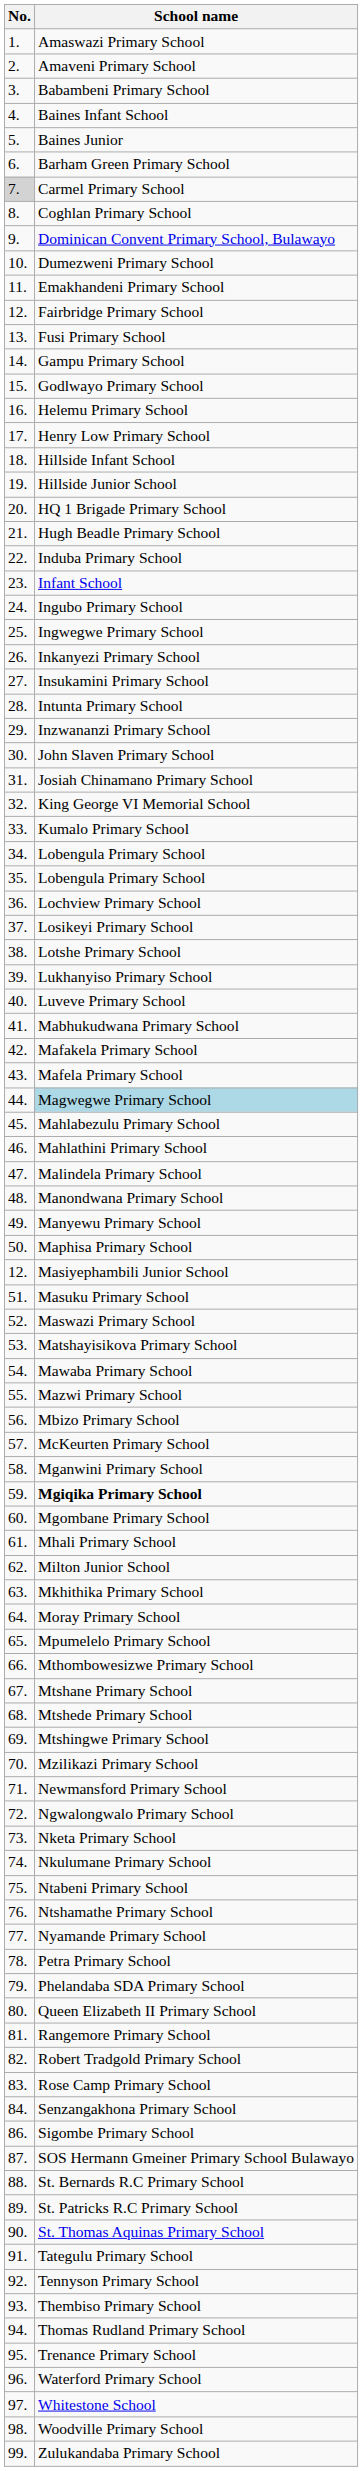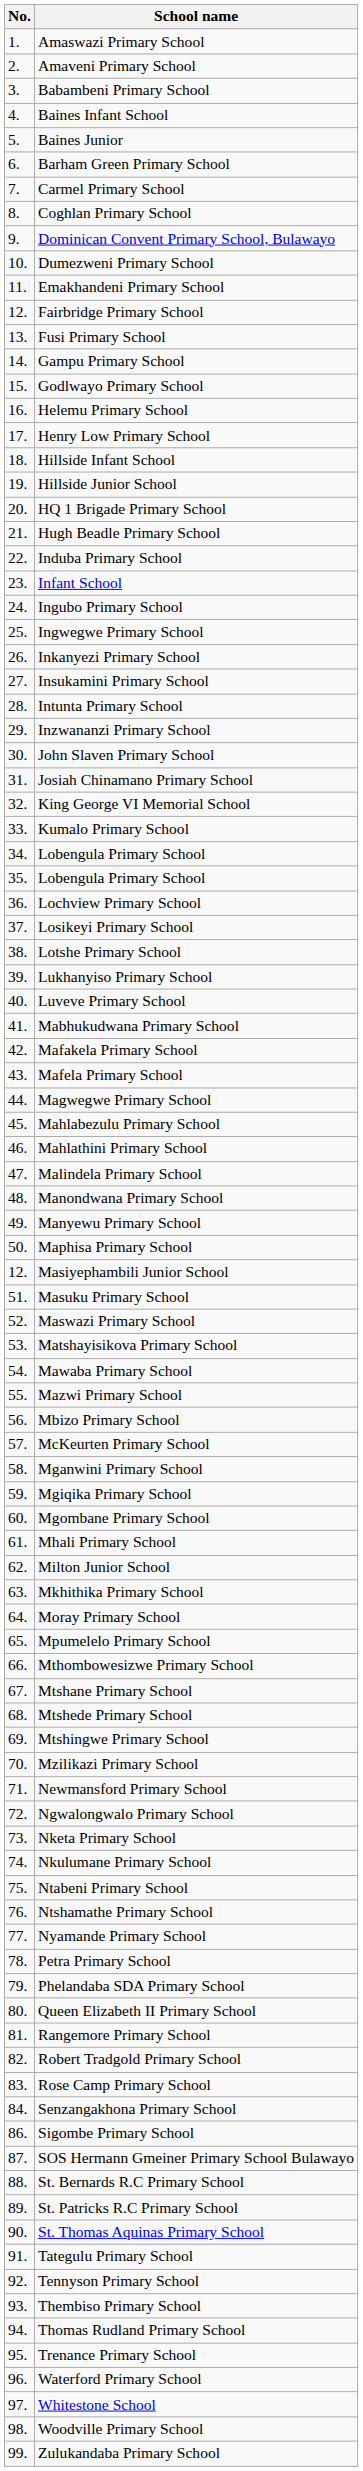(14, 189) lightgrey background -> (14, 189) no background
(125, 1099) lightblue background -> (125, 1099) no background
(120, 1493) bold -> (115, 1493) normal
